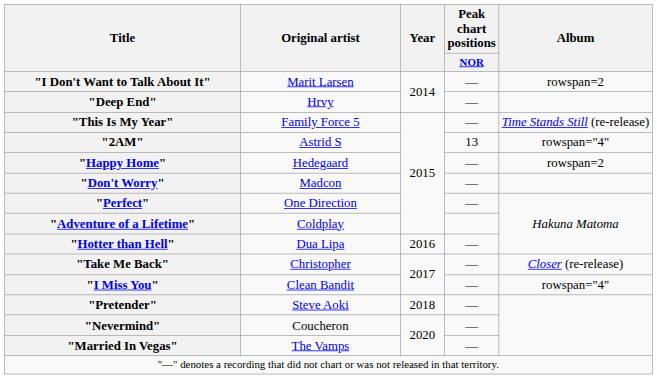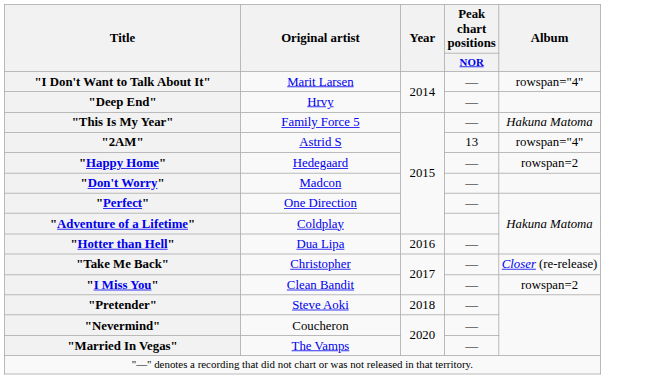(576, 81) rowspan=2 -> (550, 81) rowspan="4"
(576, 122) Time Stands Still (re-release) -> (550, 122) Hakuna Matoma
(576, 284) rowspan="4" -> (550, 284) rowspan=2
